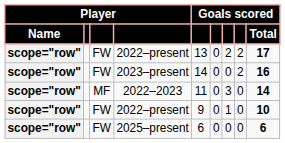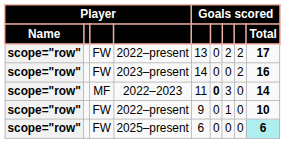(216, 91) normal -> (216, 91) bold
(263, 128) no background -> (263, 128) paleturquoise background
